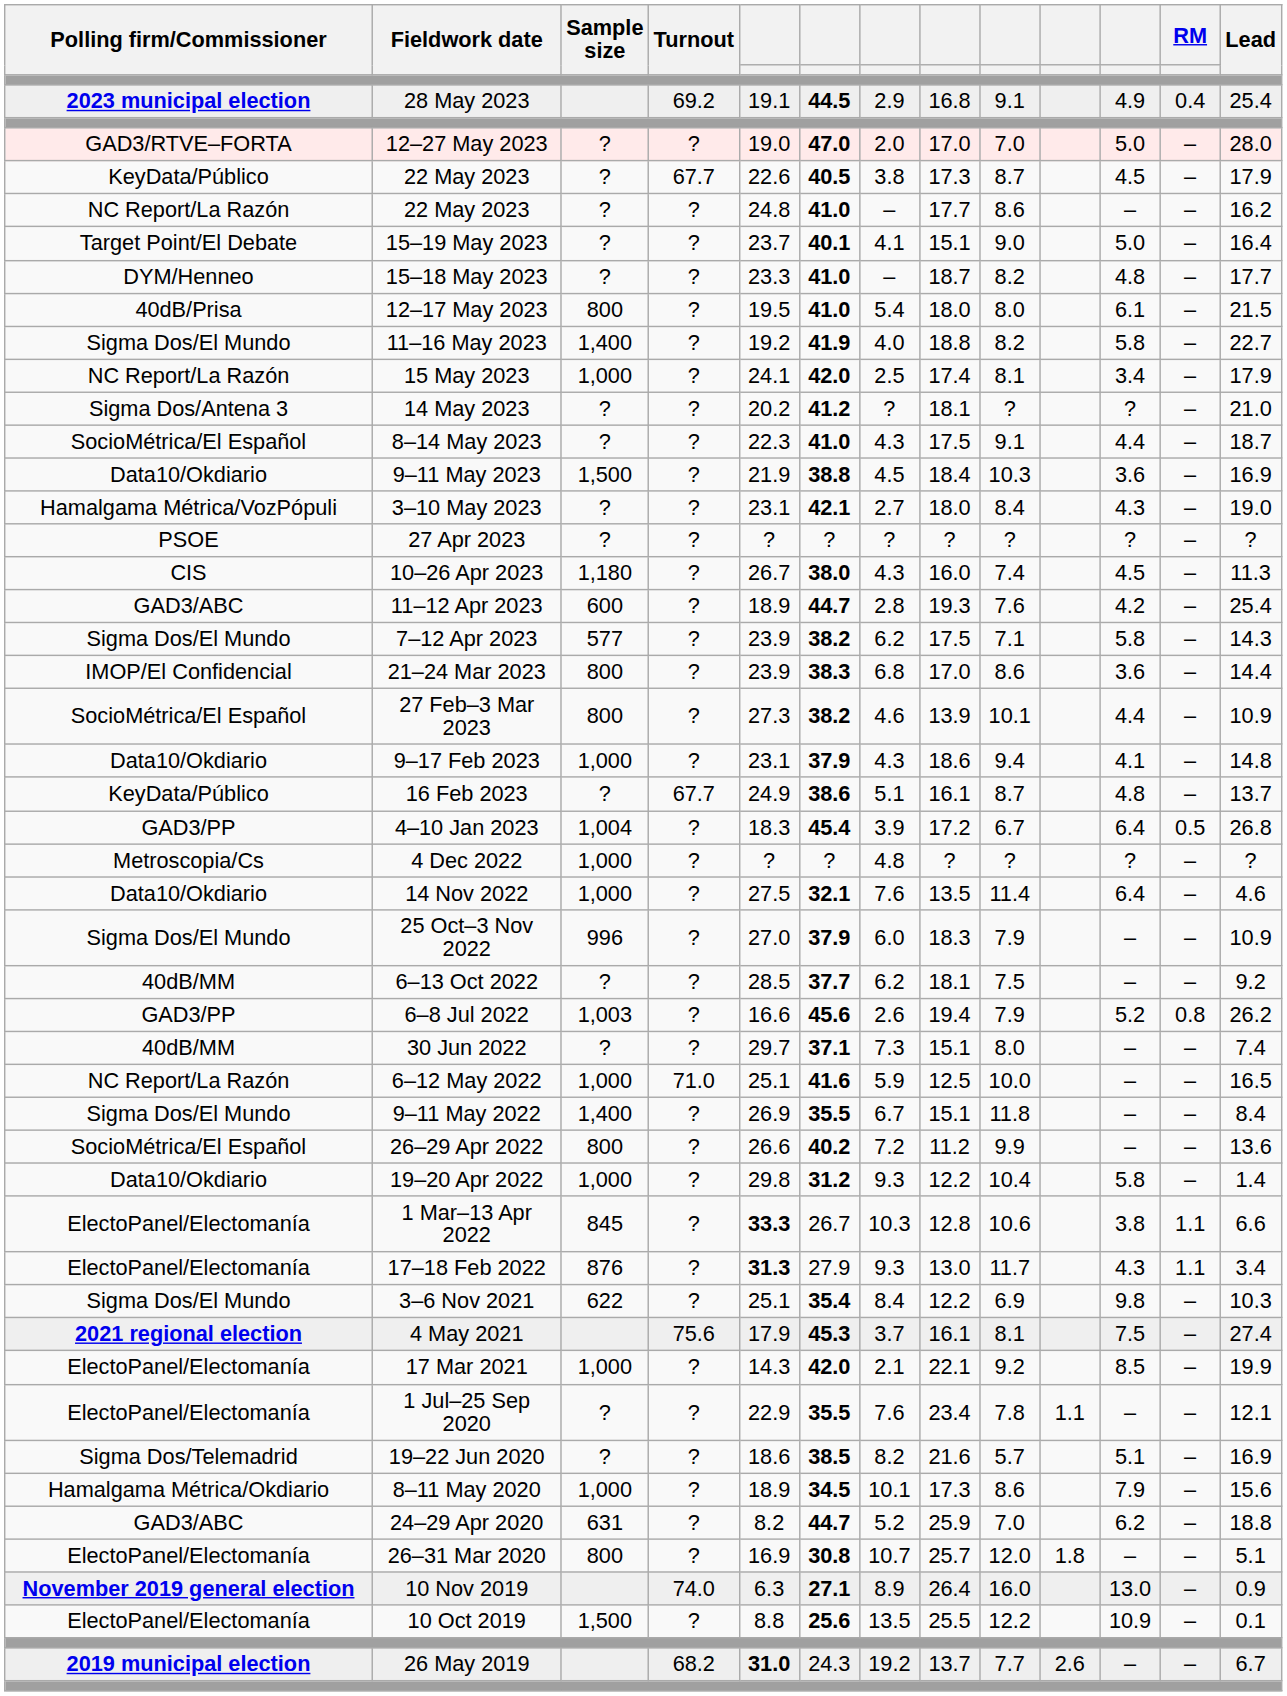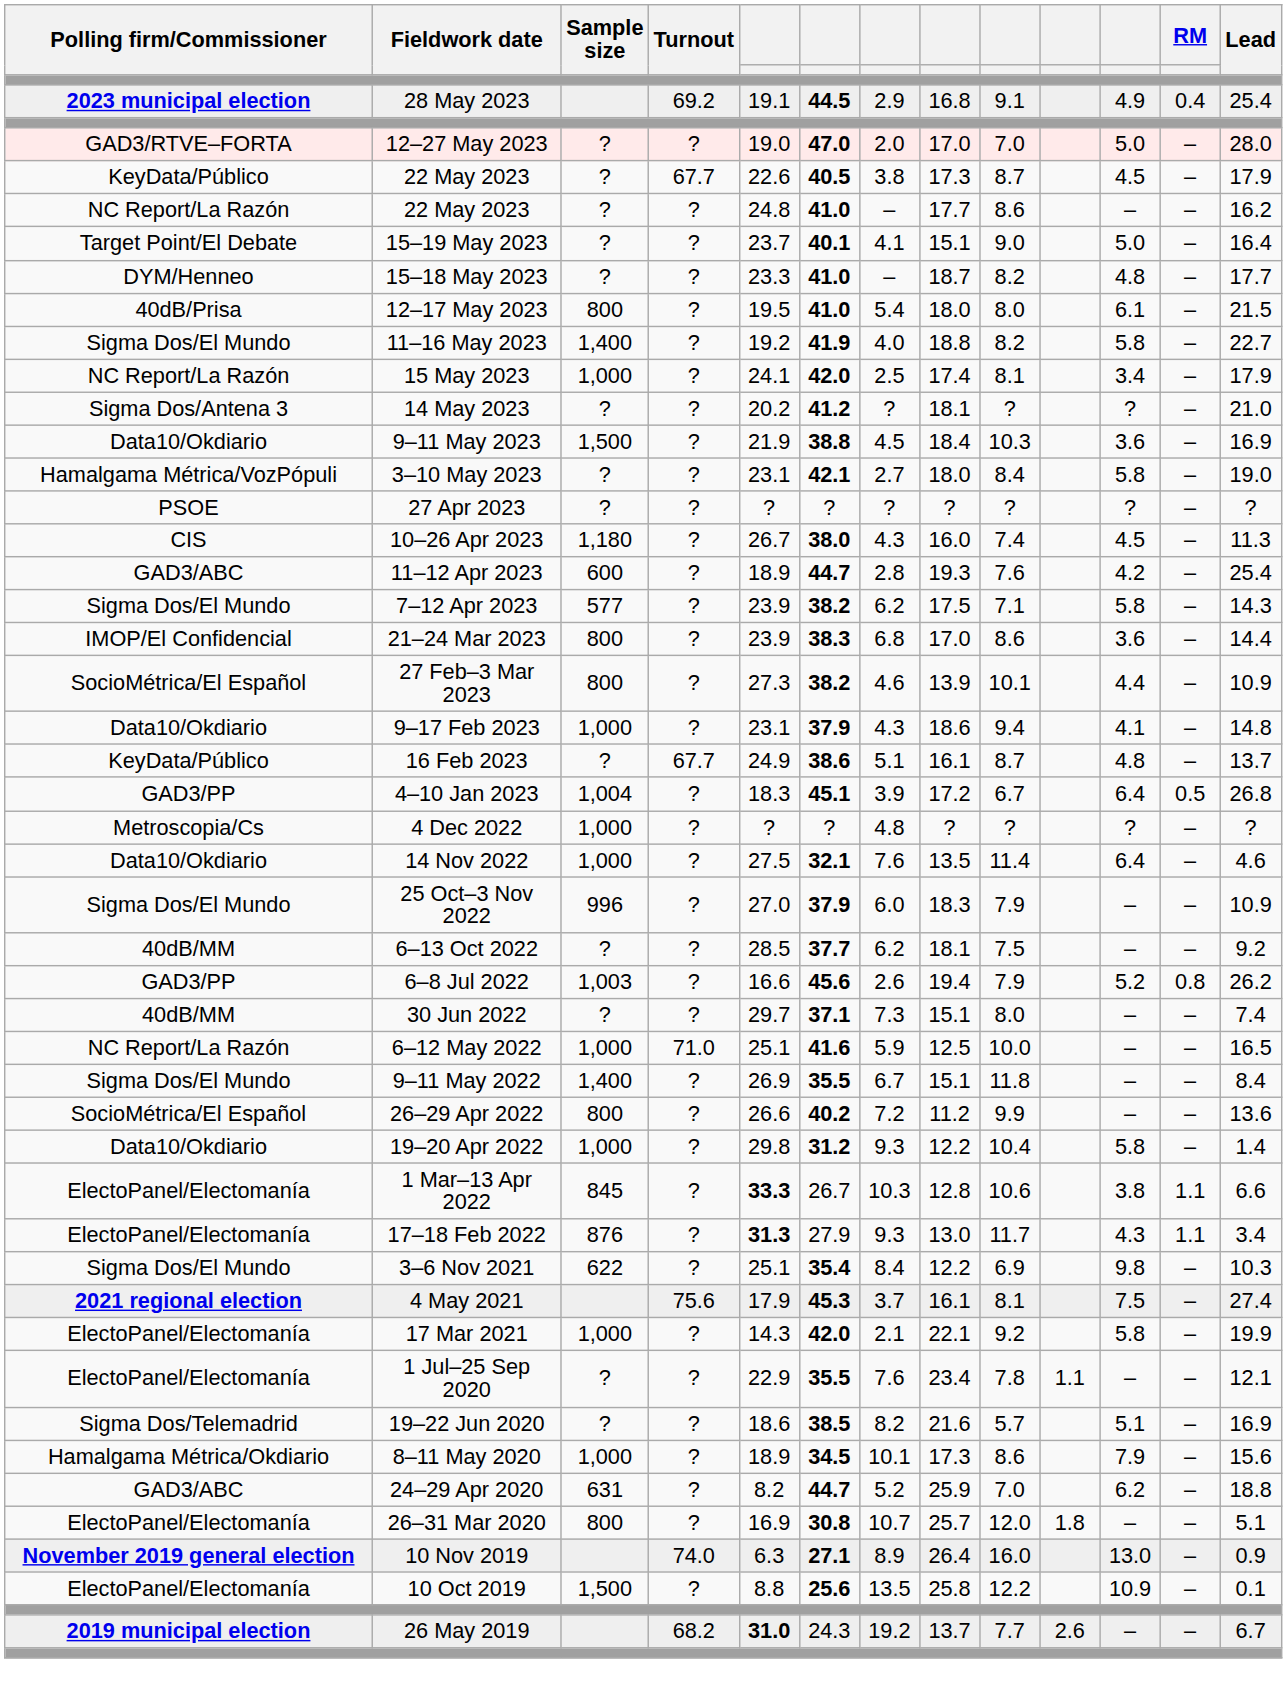- row: (189, 441)
(1130, 507) 4.3 -> (1130, 474) 5.8
(829, 826) 45.4 -> (829, 794) 45.1
(1130, 1367) 8.5 -> (1130, 1334) 5.8
(950, 1621) 25.5 -> (950, 1588) 25.8
